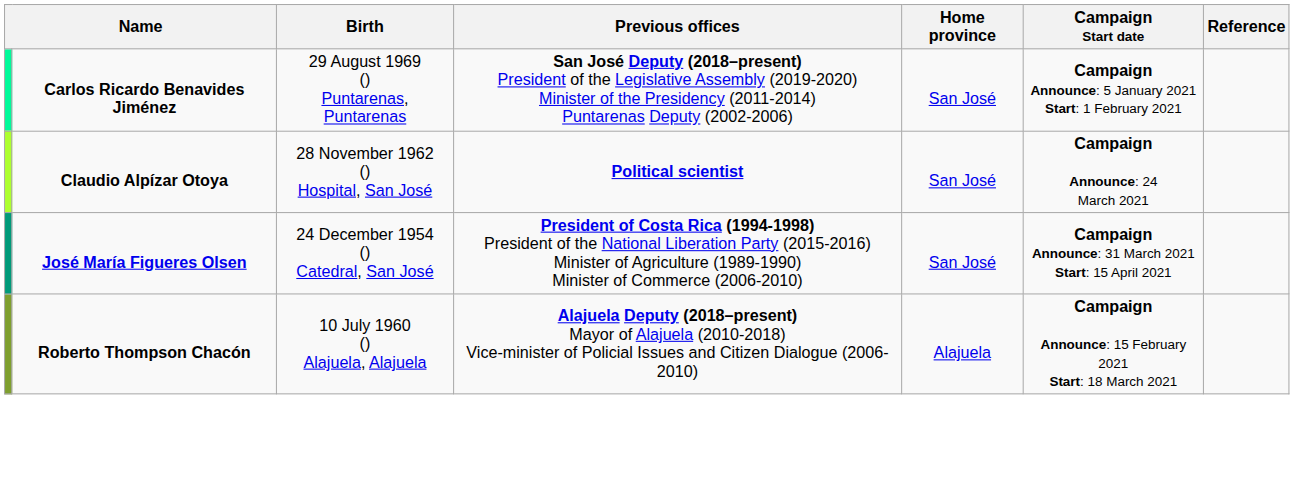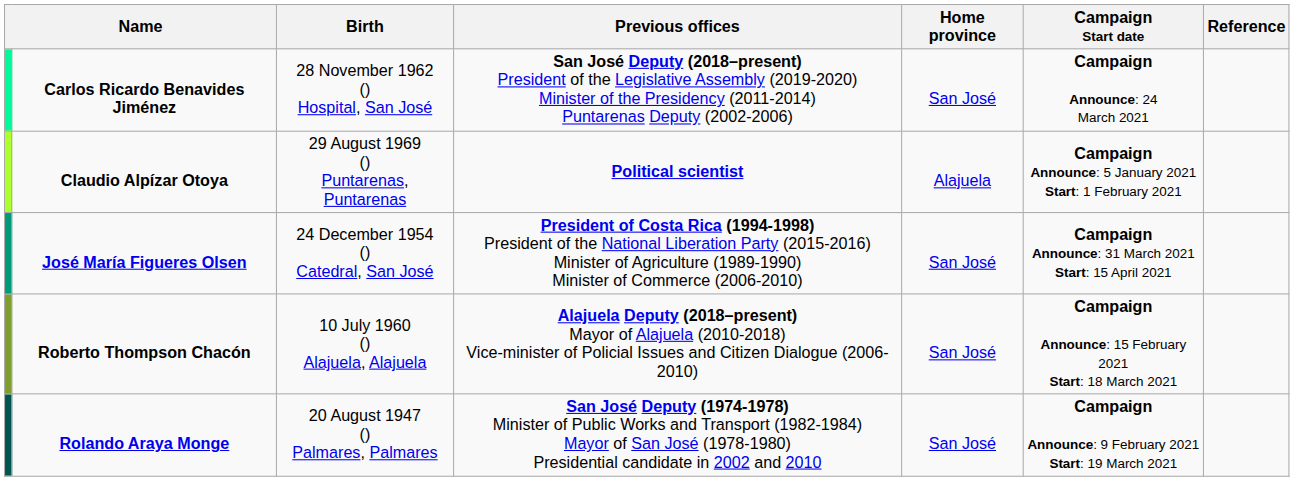(365, 89) 29 August 1969 () Puntarenas, Puntarenas -> (365, 89) 28 November 1962 () Hospital, San José
(1113, 89) Campaign Announce: 5 January 2021 Start: 1 February 2021 -> (1113, 89) Campaign Announce: 24 March 2021
(365, 171) 28 November 1962 () Hospital, San José -> (365, 171) 29 August 1969 () Puntarenas, Puntarenas
(962, 180) San José -> (962, 180) Alajuela
(1113, 171) Campaign Announce: 24 March 2021 -> (1113, 171) Campaign Announce: 5 January 2021 Start: 1 February 2021
(962, 352) Alajuela -> (962, 352) San José
+ row: (144, 443)
